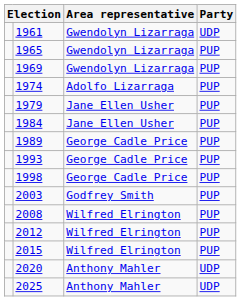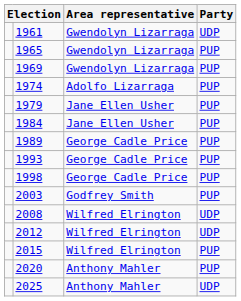(210, 214) PUP -> (210, 214) UDP
(210, 232) PUP -> (210, 232) UDP
(210, 269) UDP -> (210, 269) PUP
